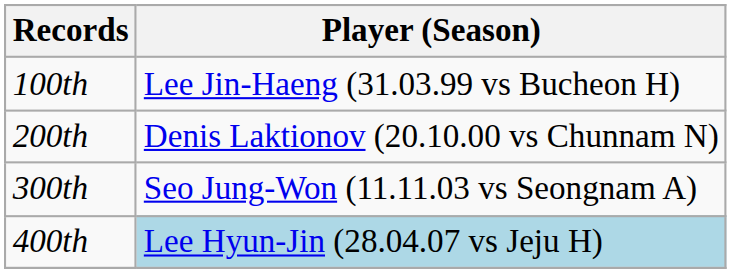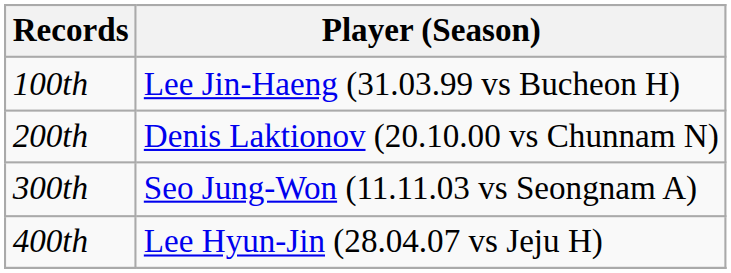(373, 240) lightblue background -> (373, 240) no background
